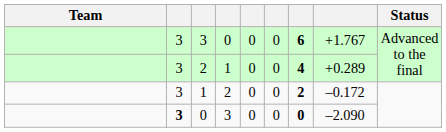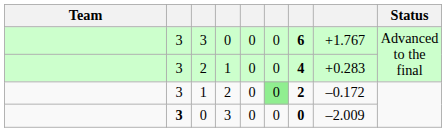(345, 68) +0.289 -> (345, 68) +0.283
(276, 92) no background -> (276, 92) lightgreen background
(345, 115) –2.090 -> (345, 115) –2.009
